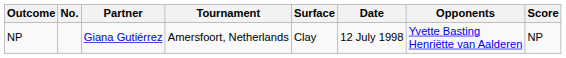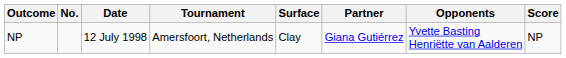columns swapped: (372, 13) <-> (123, 13)
